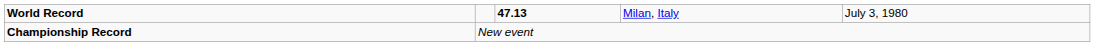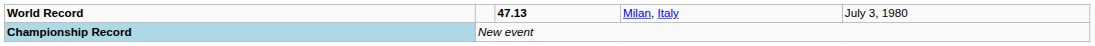(69, 32) no background -> (69, 32) lightblue background
